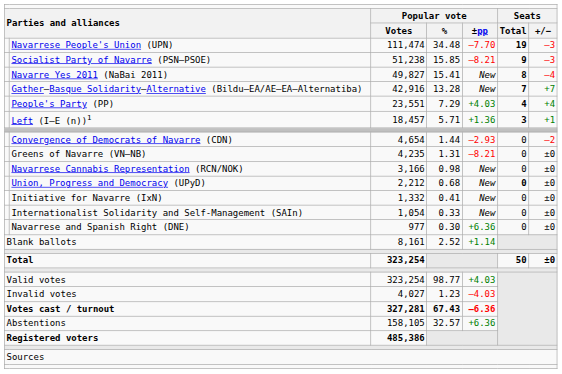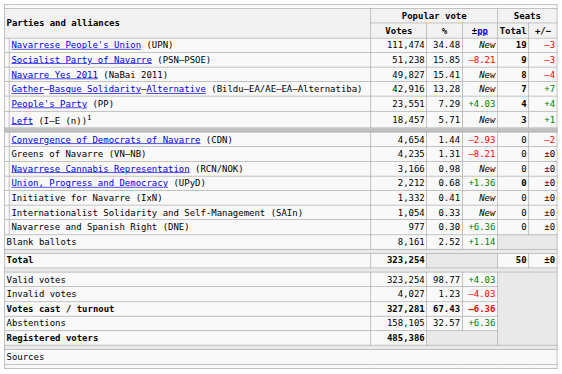(482, 45) –7.70 -> (487, 45) New
(482, 119) +1.36 -> (487, 119) New
(487, 183) New -> (482, 183) +1.36
